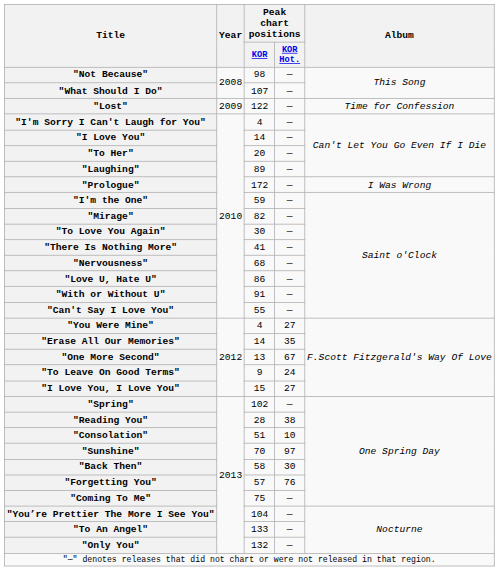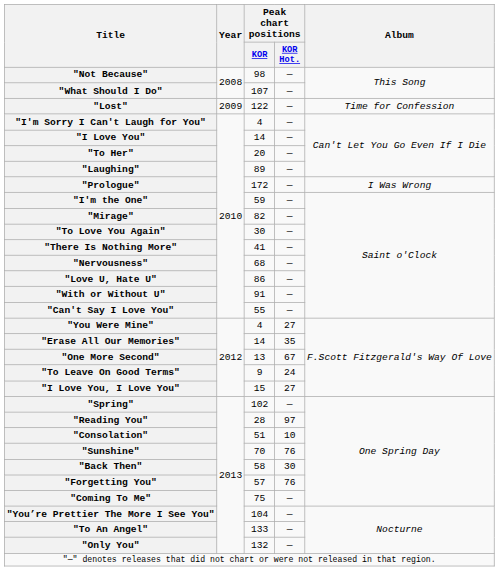(290, 420) 38 -> (290, 420) 97
(290, 451) 97 -> (290, 451) 76
